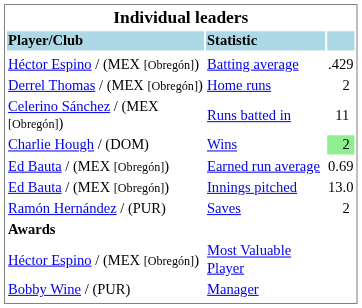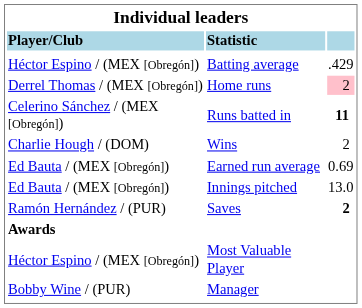(339, 85) no background -> (339, 85) pink background
(339, 115) normal -> (339, 115) bold
(339, 144) lightgreen background -> (339, 144) no background
(339, 208) normal -> (339, 208) bold
